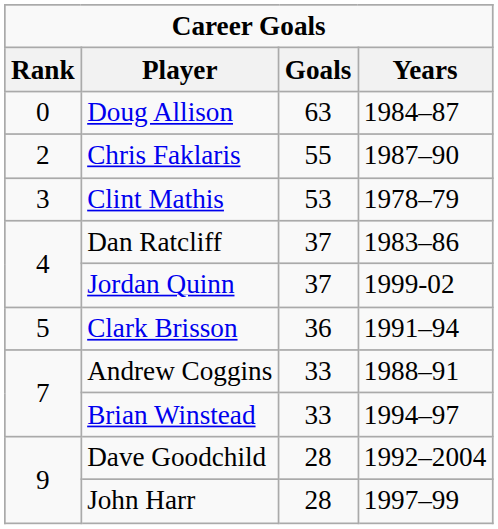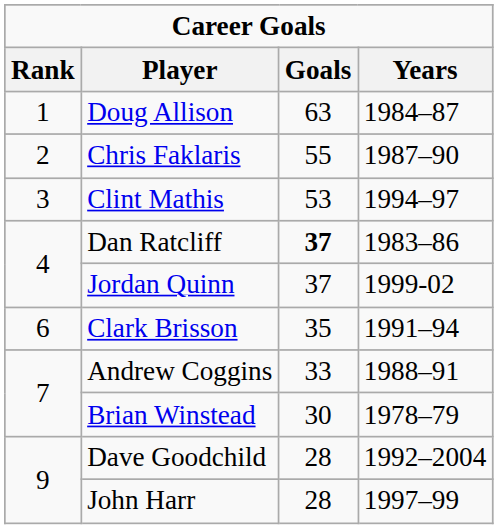(43, 112) 0 -> (43, 112) 1
(411, 198) 1978–79 -> (411, 198) 1994–97
(318, 241) normal -> (318, 241) bold
(43, 328) 5 -> (43, 328) 6
(318, 328) 36 -> (318, 328) 35
(318, 414) 33 -> (318, 414) 30
(411, 414) 1994–97 -> (411, 414) 1978–79
